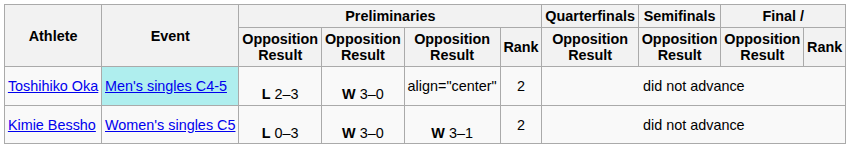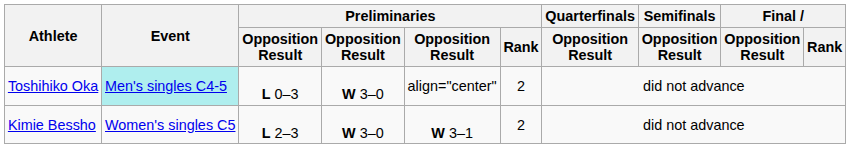(280, 94) L 2–3 -> (280, 94) L 0–3
(280, 133) L 0–3 -> (280, 133) L 2–3
